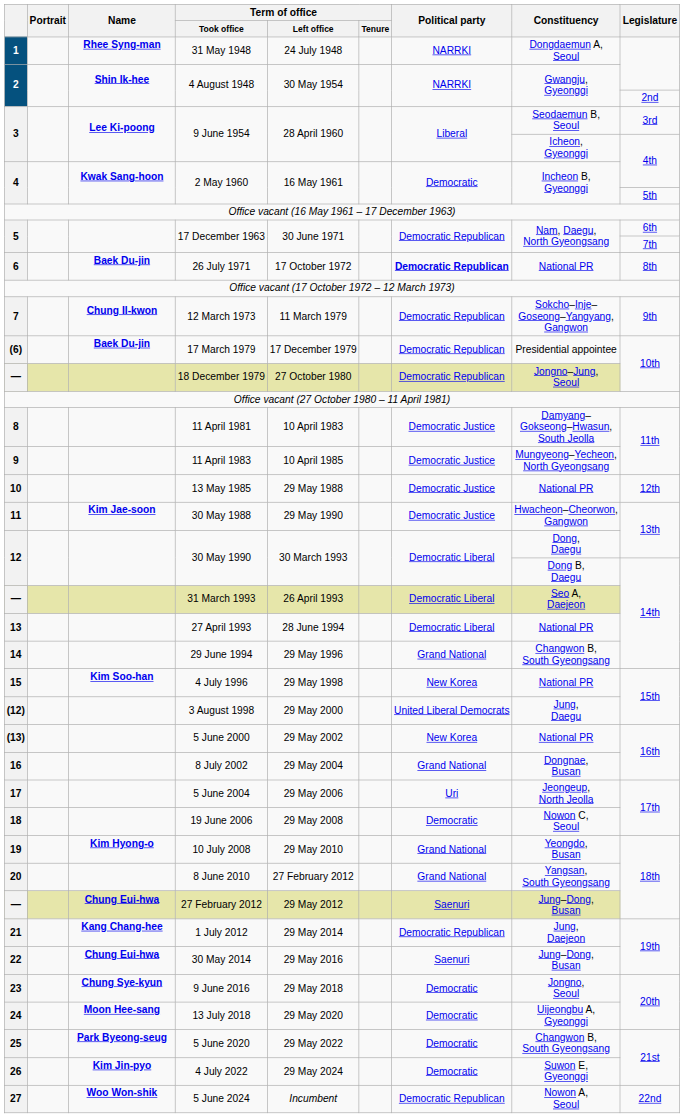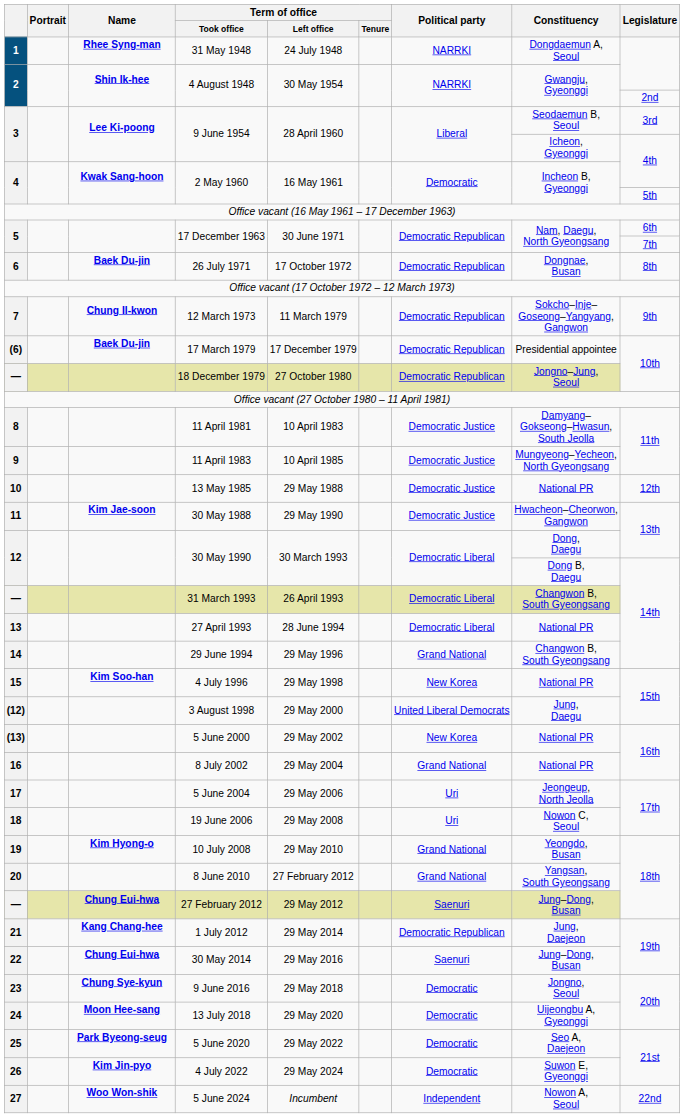(452, 266) bold -> (452, 266) normal
(566, 266) National PR -> (566, 266) Dongnae, Busan
(566, 599) Seo A, Daejeon -> (566, 599) Changwon B, South Gyeongsang
(566, 766) Dongnae, Busan -> (566, 766) National PR
(452, 821) Democratic -> (452, 821) Uri
(566, 1043) Changwon B, South Gyeongsang -> (566, 1043) Seo A, Daejeon
(452, 1099) Democratic Republican -> (452, 1099) Independent
